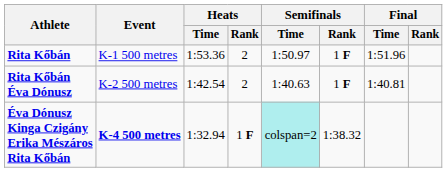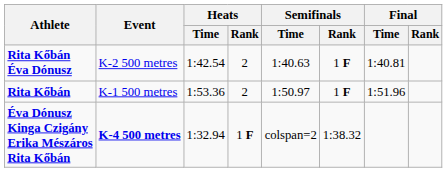rows swapped: (39, 56) <-> (40, 84)
(291, 135) paleturquoise background -> (291, 135) no background
